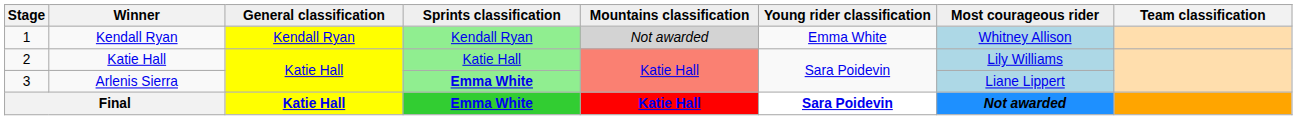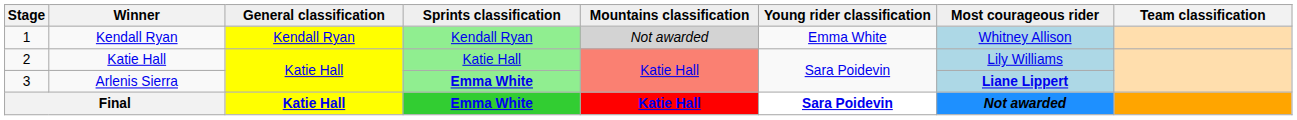(1025, 82) normal -> (1025, 82) bold
